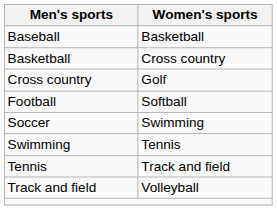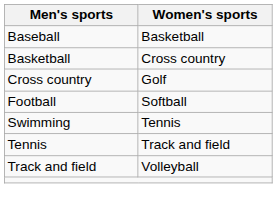- row: (29, 123)
